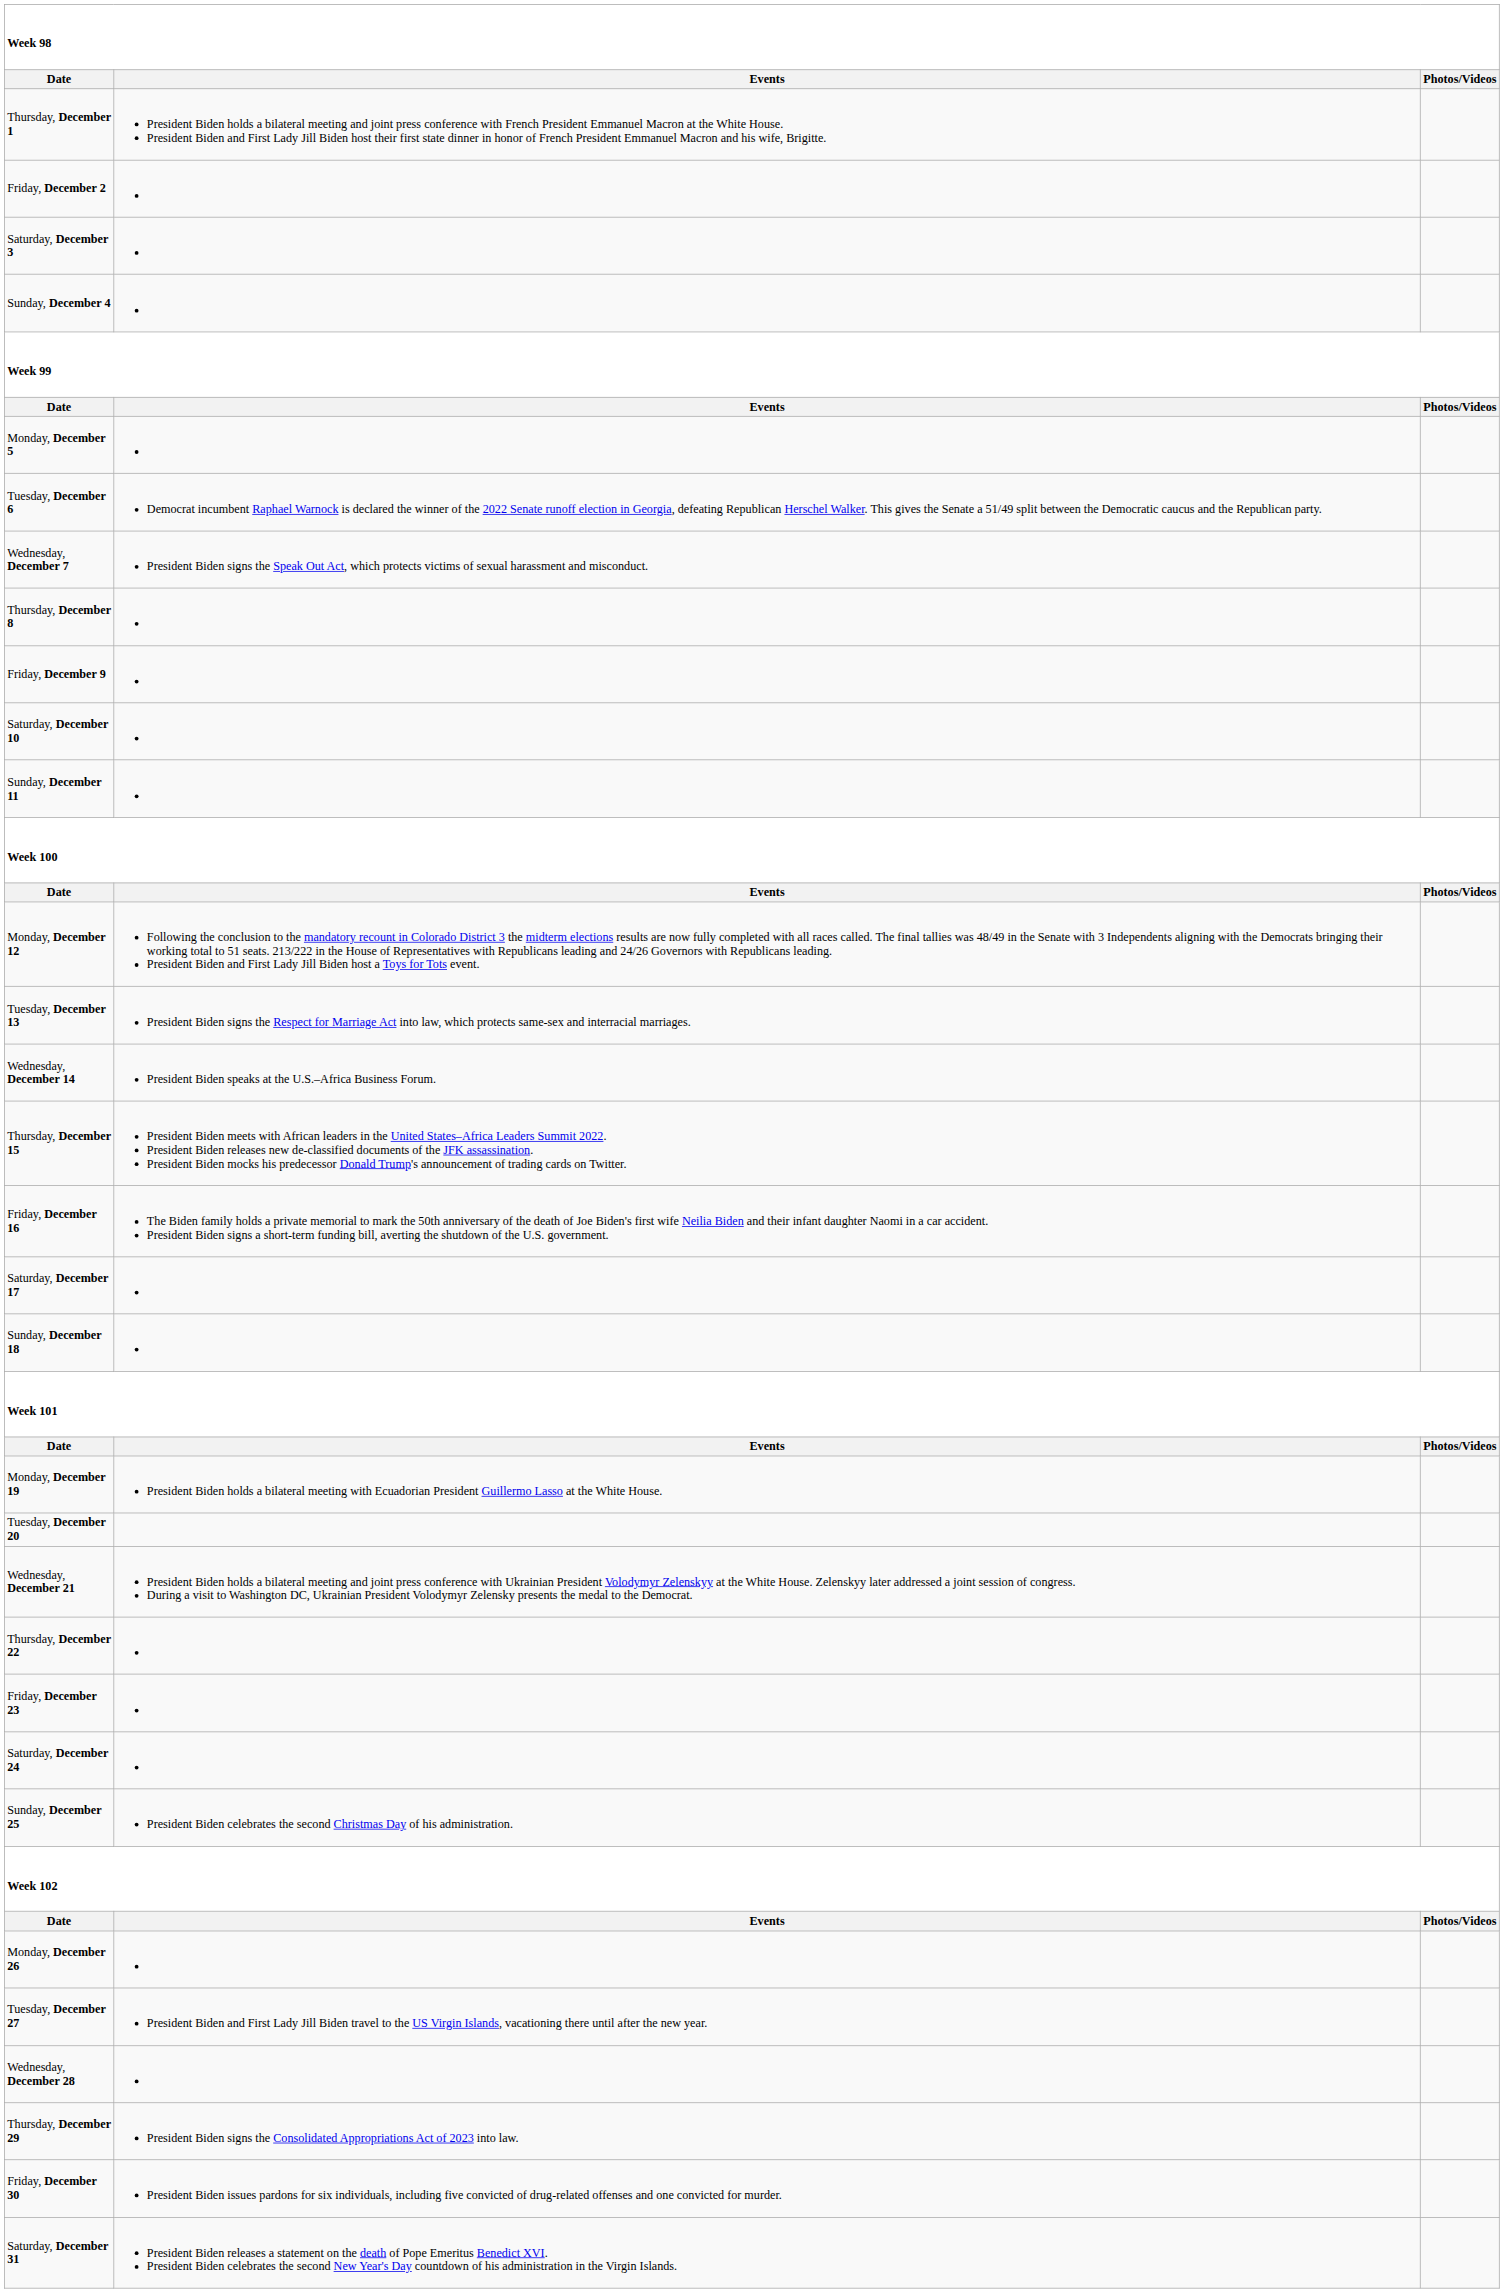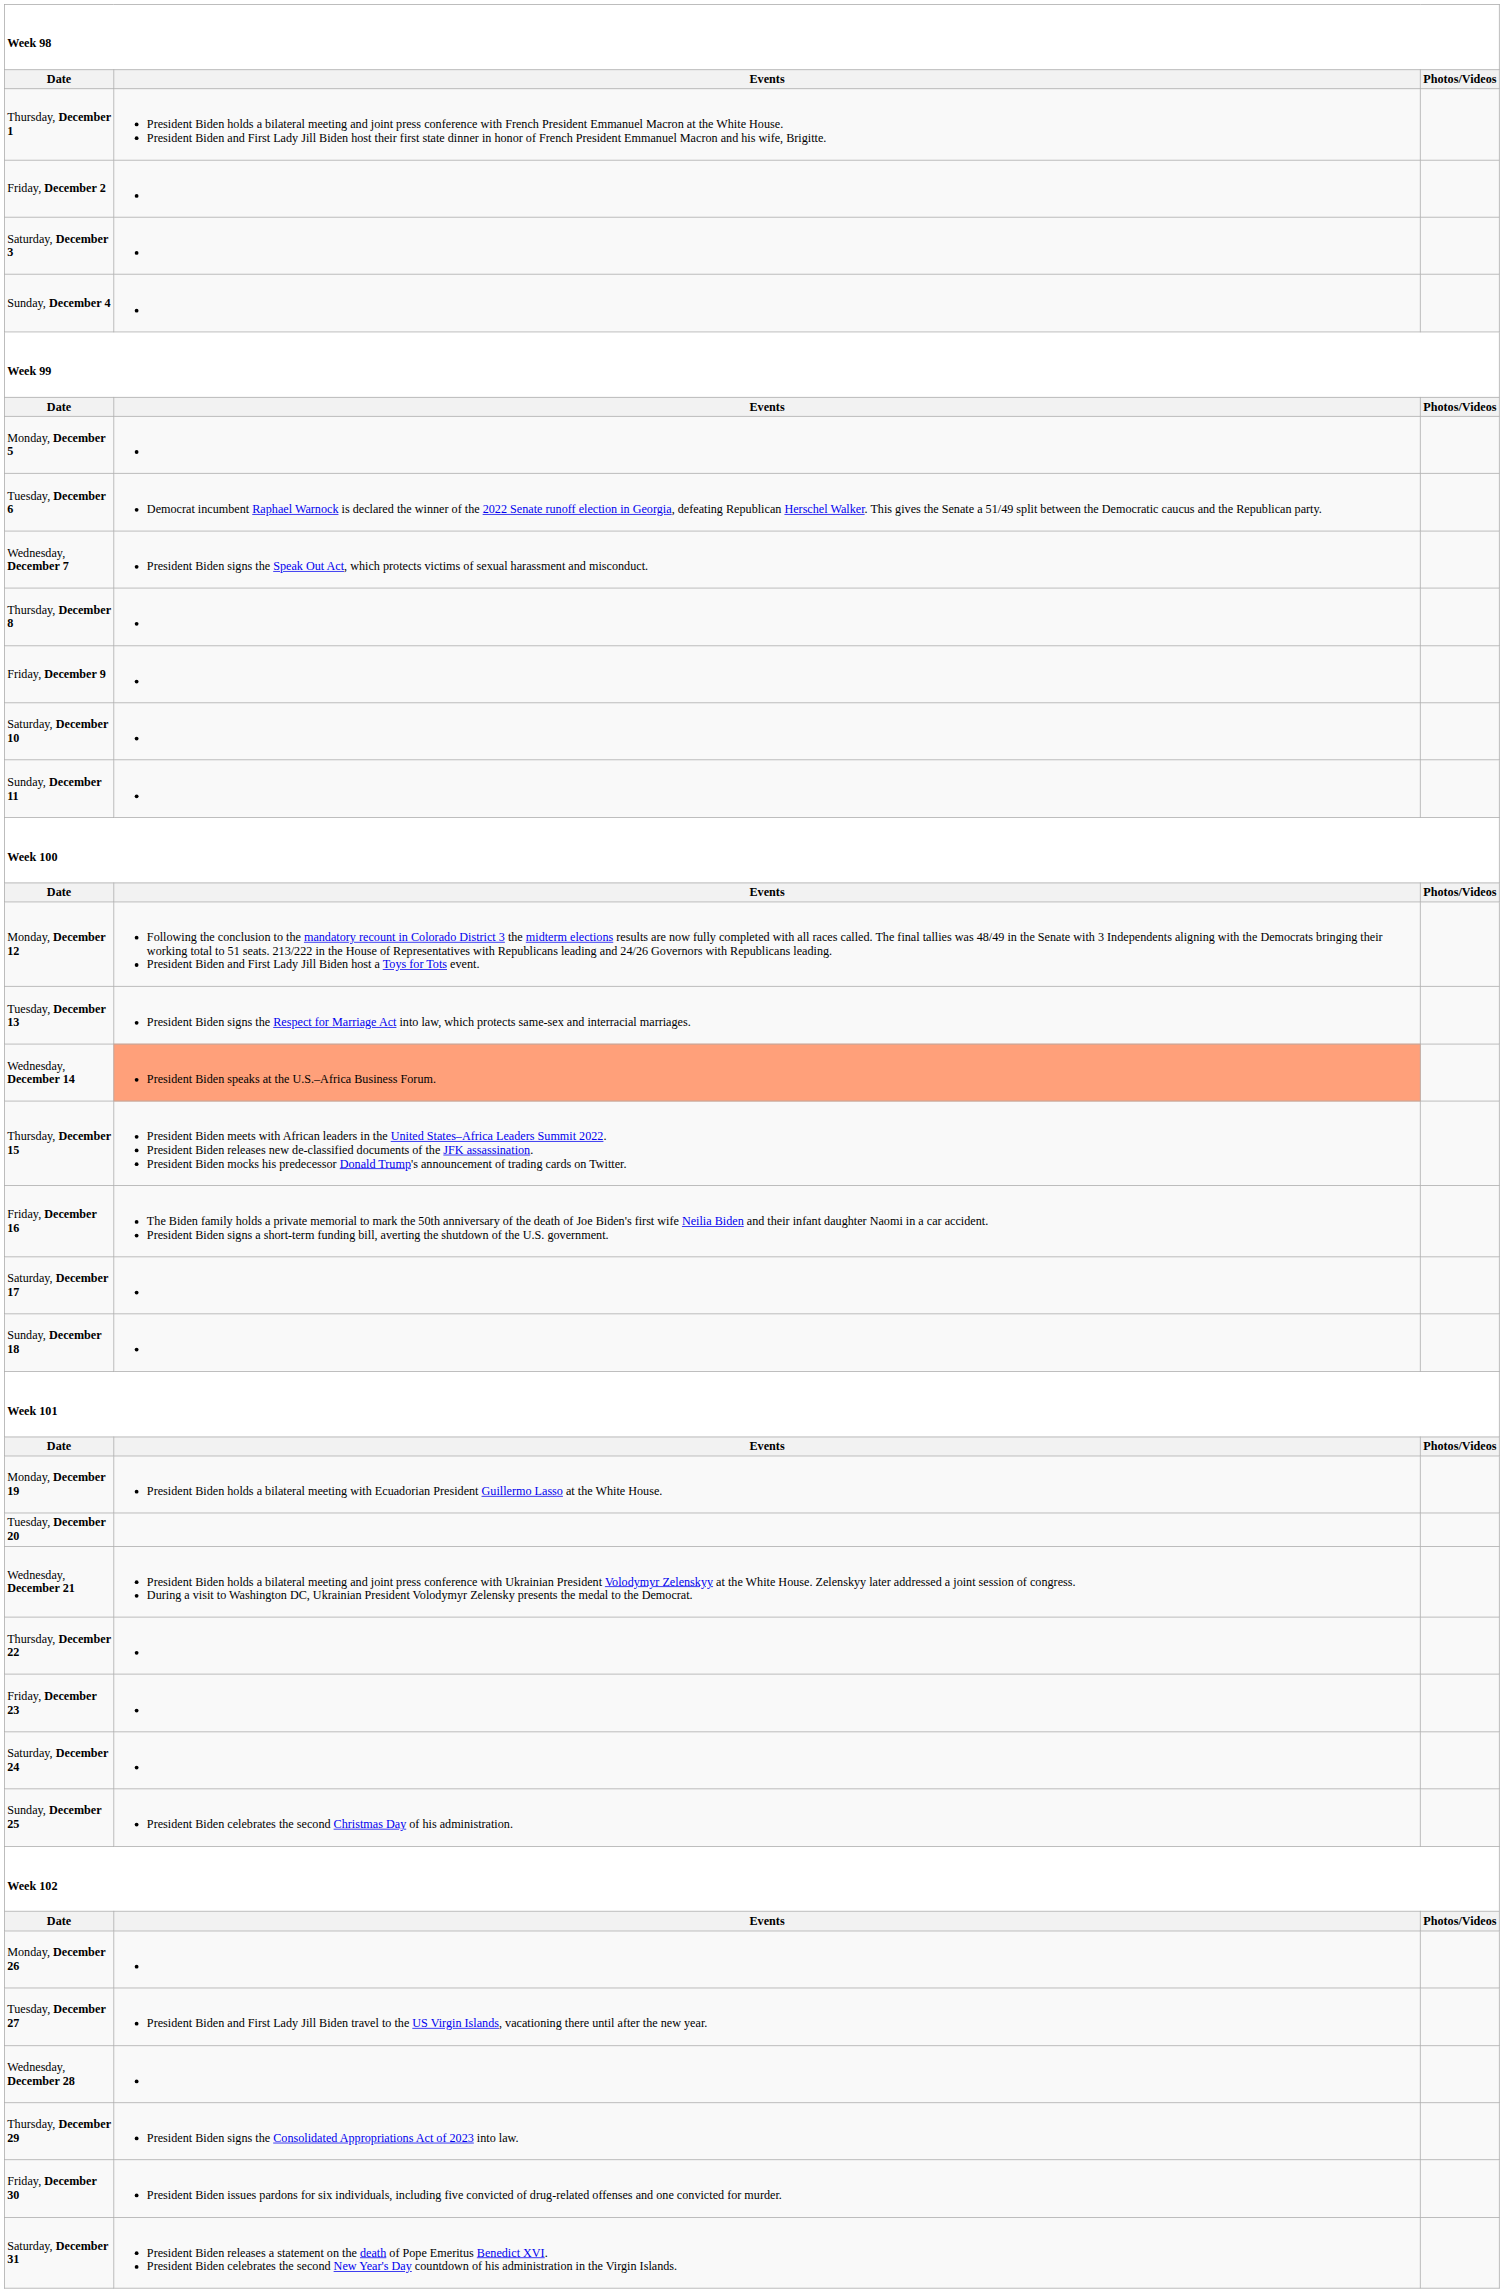(767, 1079) no background -> (767, 1079) lightsalmon background
